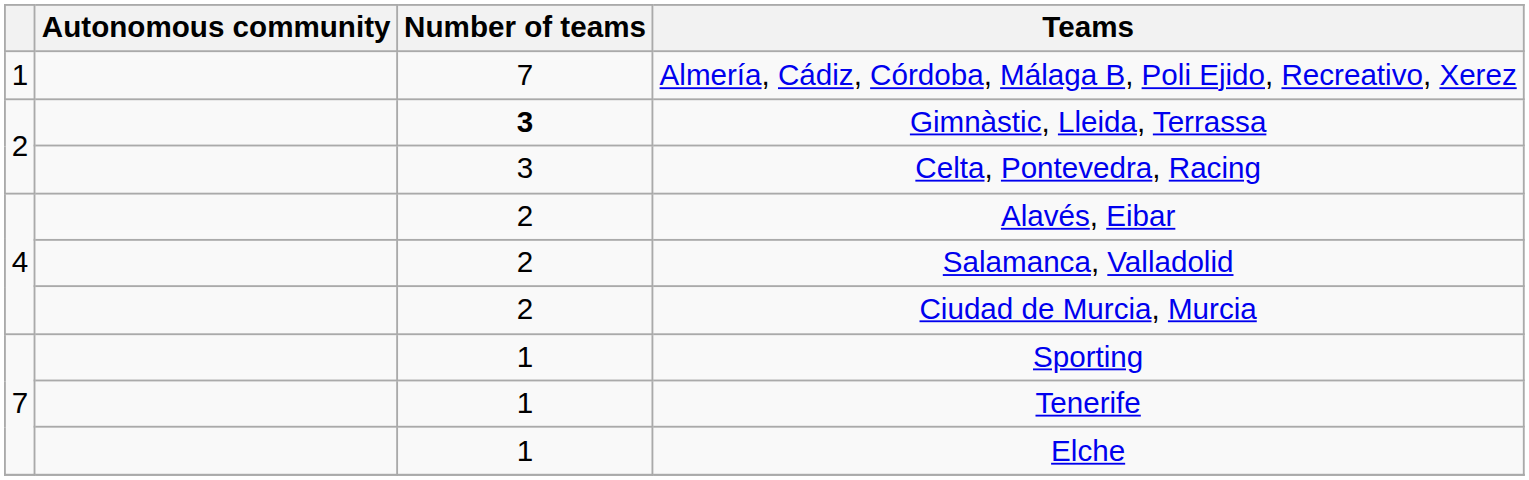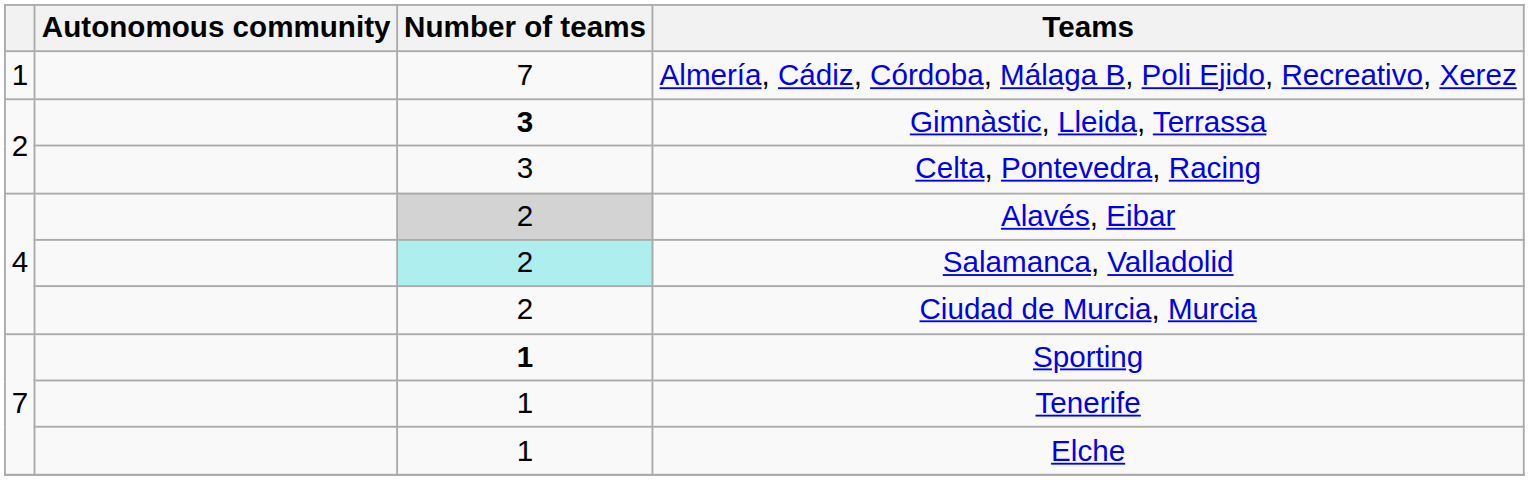(525, 215) no background -> (525, 215) lightgrey background
(525, 262) no background -> (525, 262) paleturquoise background
(525, 356) normal -> (525, 356) bold
